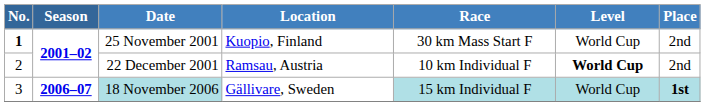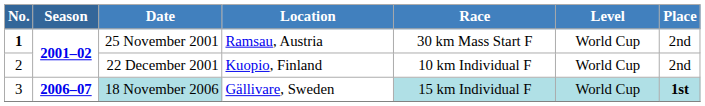(274, 41) Kuopio, Finland -> (274, 41) Ramsau, Austria
(274, 65) Ramsau, Austria -> (274, 65) Kuopio, Finland
(608, 65) bold -> (608, 65) normal
